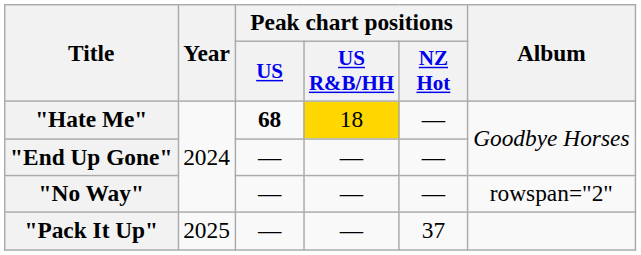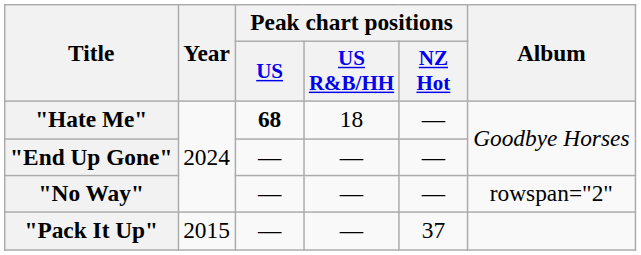(352, 119) gold background -> (352, 119) no background
(207, 230) 2025 -> (207, 230) 2015
